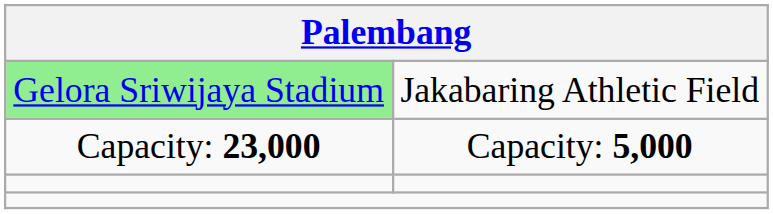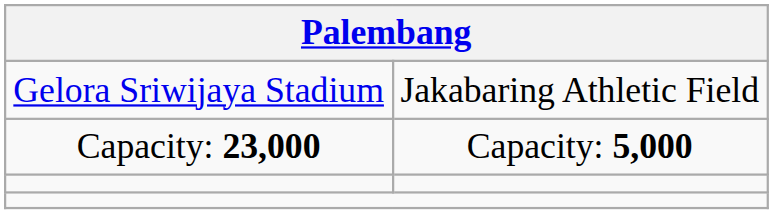(199, 89) lightgreen background -> (199, 89) no background
